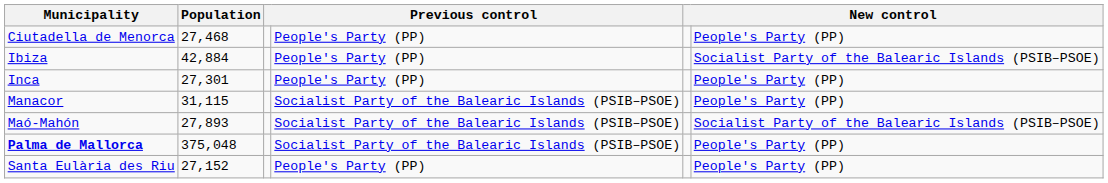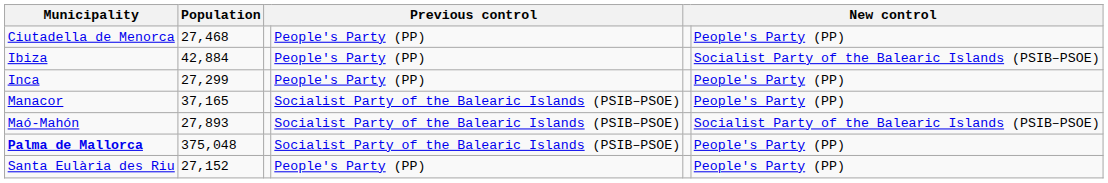(205, 80) 27,301 -> (205, 80) 27,299
(205, 102) 31,115 -> (205, 102) 37,165
